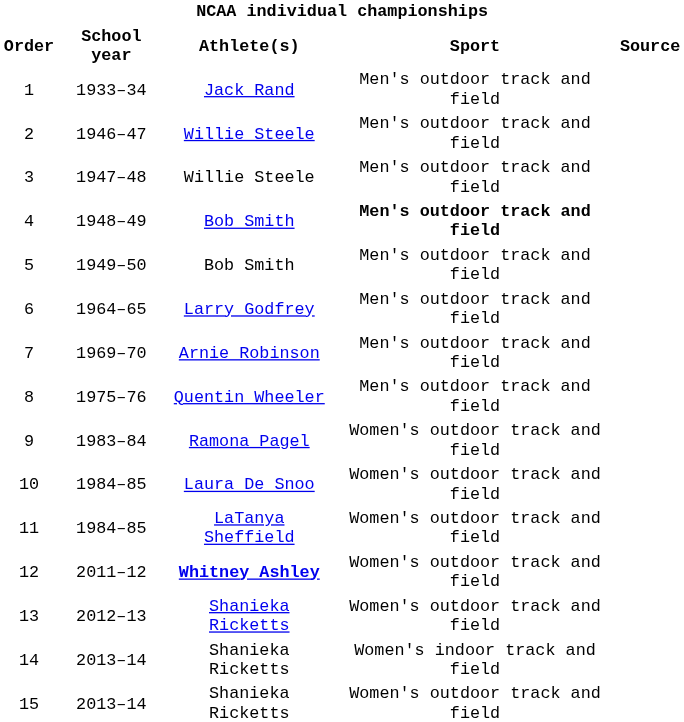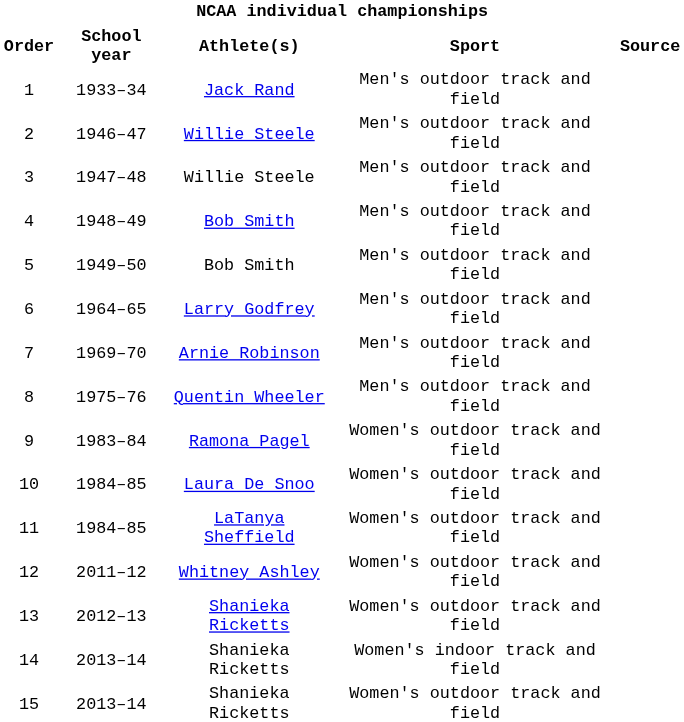(475, 221) bold -> (475, 221) normal
(249, 572) bold -> (249, 572) normal
